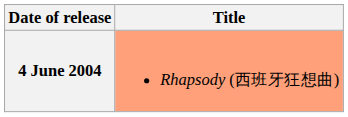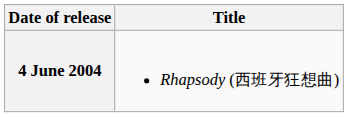(229, 80) lightsalmon background -> (229, 80) no background
